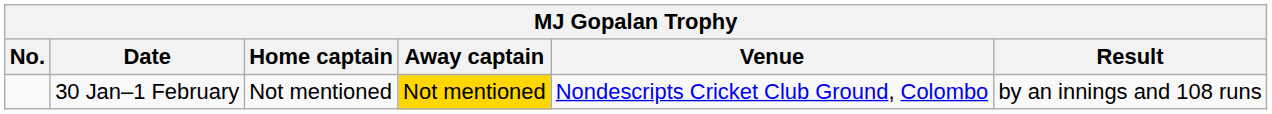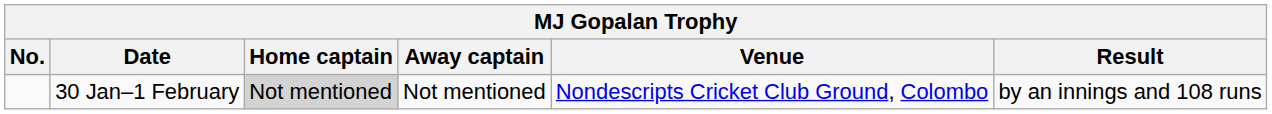(321, 91) no background -> (321, 91) lightgrey background
(474, 91) gold background -> (474, 91) no background
